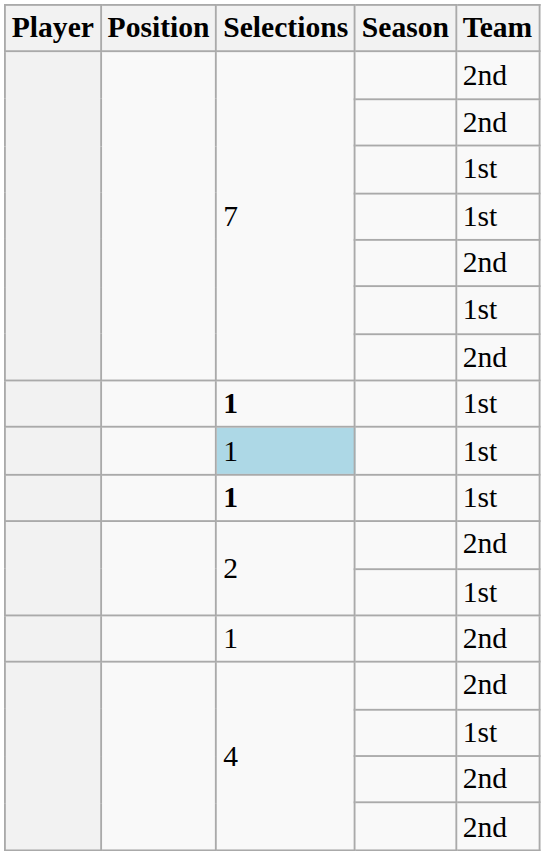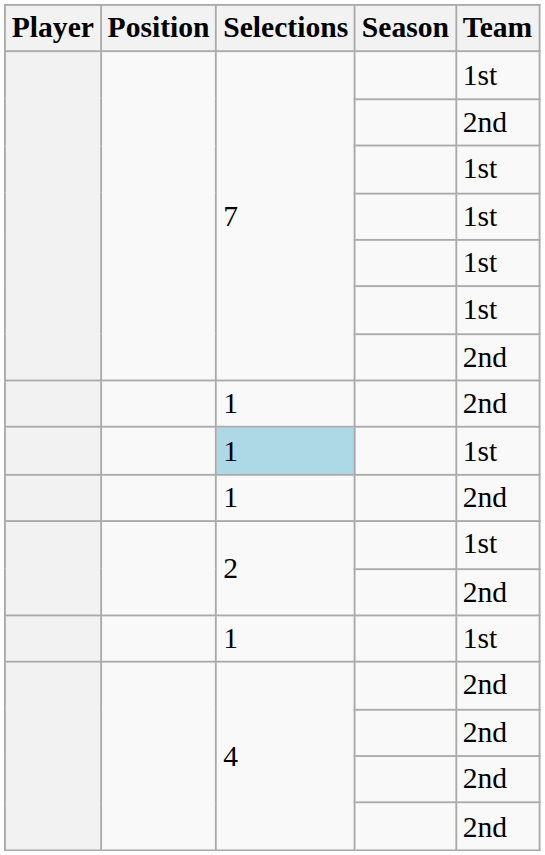(485, 74) 2nd -> (480, 74) 1st
(485, 262) 2nd -> (480, 262) 1st
(231, 403) bold -> (231, 403) normal
(480, 403) 1st -> (485, 403) 2nd
(231, 497) bold -> (231, 497) normal
(480, 497) 1st -> (485, 497) 2nd
(485, 544) 2nd -> (480, 544) 1st
(480, 591) 1st -> (485, 591) 2nd
(485, 638) 2nd -> (480, 638) 1st
(480, 732) 1st -> (485, 732) 2nd
